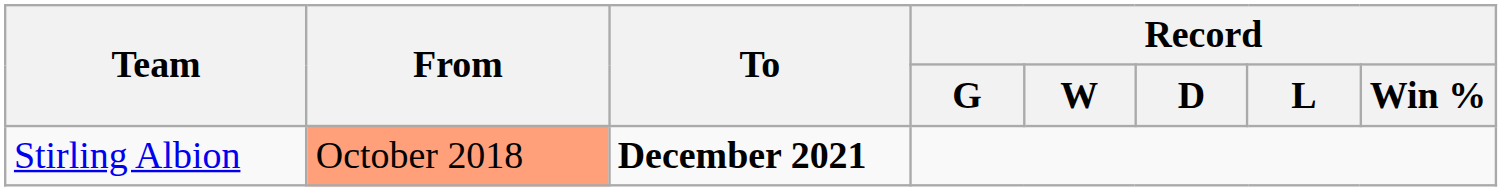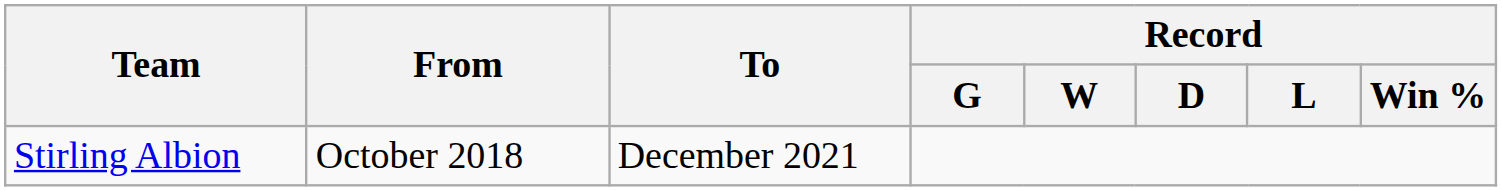(420, 154) lightsalmon background -> (420, 154) no background
(742, 154) bold -> (738, 154) normal
